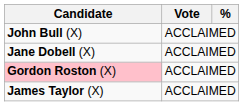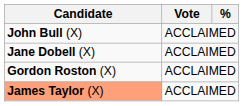(62, 71) pink background -> (62, 71) no background
(55, 91) no background -> (55, 91) lightsalmon background
